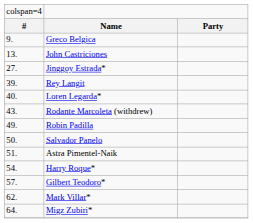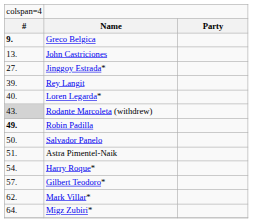(10, 40) normal -> (10, 40) bold
(12, 111) no background -> (12, 111) lightgrey background
(12, 126) normal -> (12, 126) bold
